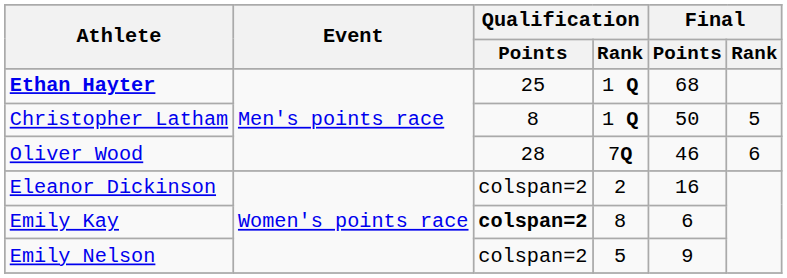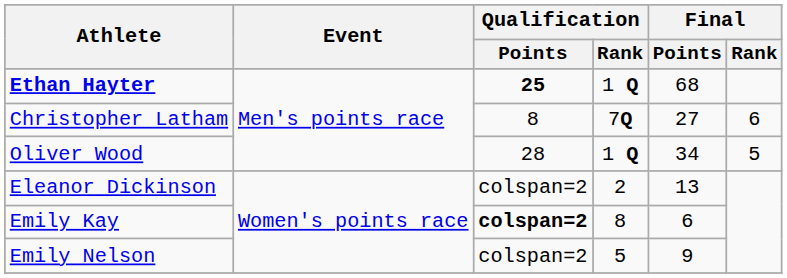(533, 86) normal -> (533, 86) bold
(620, 120) 1 Q -> (620, 120) 7Q
(687, 120) 50 -> (687, 120) 27
(754, 120) 5 -> (754, 120) 6
(620, 154) 7Q -> (620, 154) 1 Q
(687, 154) 46 -> (687, 154) 34
(754, 154) 6 -> (754, 154) 5
(687, 188) 16 -> (687, 188) 13
